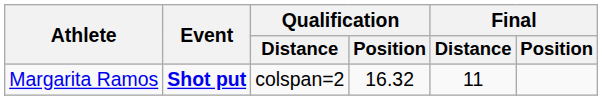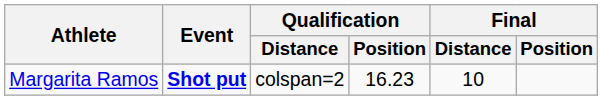(390, 80) 16.32 -> (390, 80) 16.23
(473, 80) 11 -> (473, 80) 10
